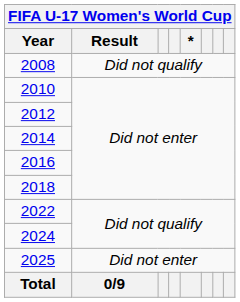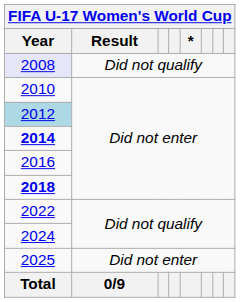(38, 65) no background -> (38, 65) lavender background
(38, 114) no background -> (38, 114) lightblue background
(38, 138) normal -> (38, 138) bold
(38, 187) normal -> (38, 187) bold
